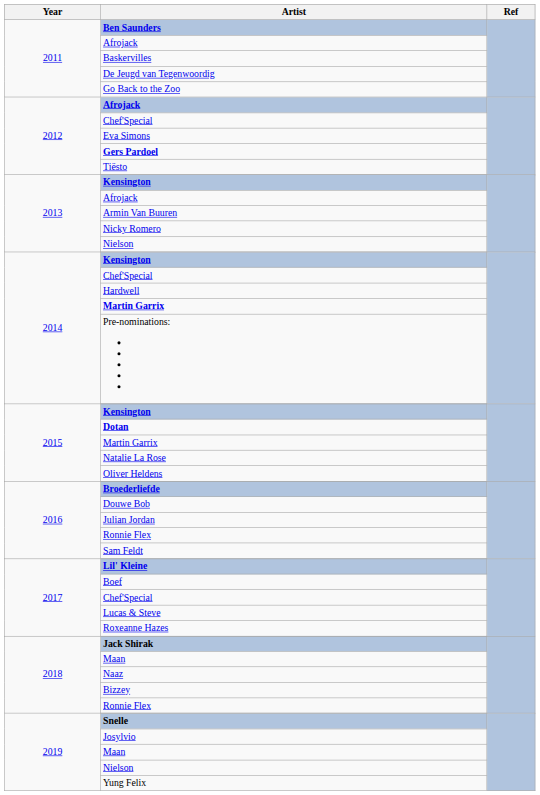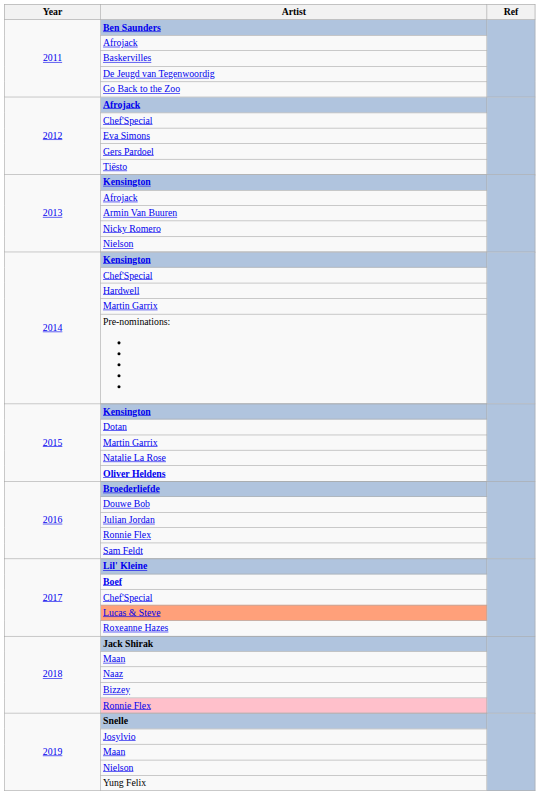(131, 151) bold -> (128, 151) normal
(134, 306) bold -> (130, 306) normal
(116, 427) bold -> (115, 427) normal
(133, 473) normal -> (134, 473) bold
(113, 581) normal -> (113, 581) bold
(132, 612) no background -> (132, 612) lightsalmon background
(127, 705) no background -> (127, 705) pink background
